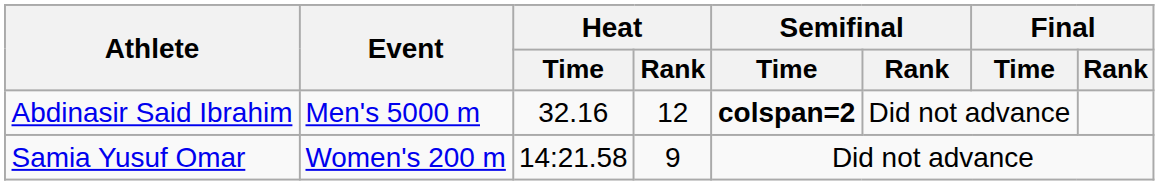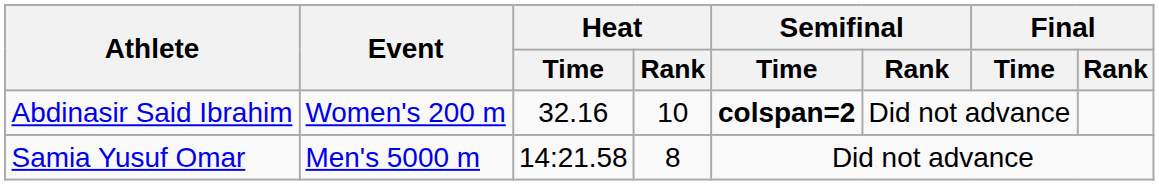(393, 113) Men's 5000 m -> (406, 113) Women's 200 m
(673, 113) 12 -> (673, 113) 10
(406, 157) Women's 200 m -> (393, 157) Men's 5000 m
(673, 157) 9 -> (673, 157) 8
